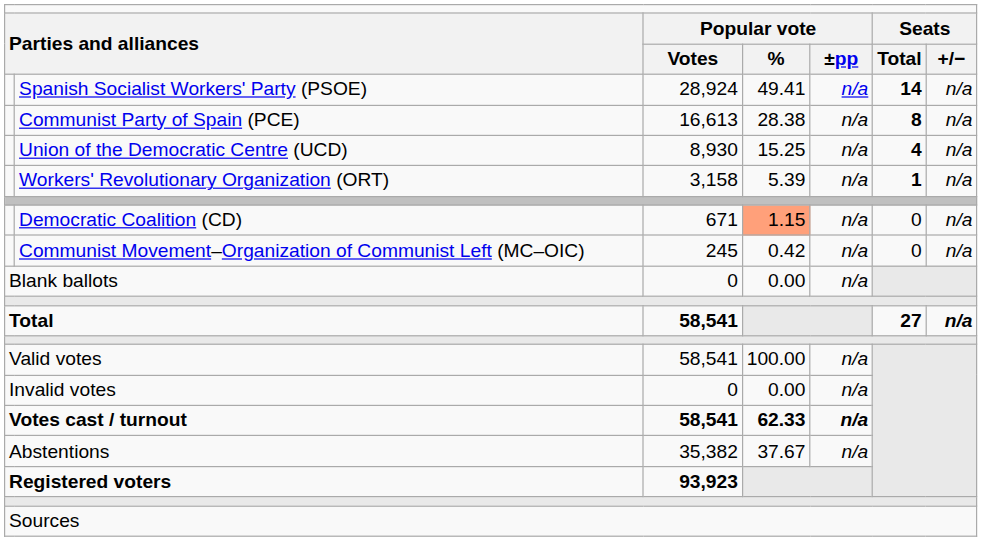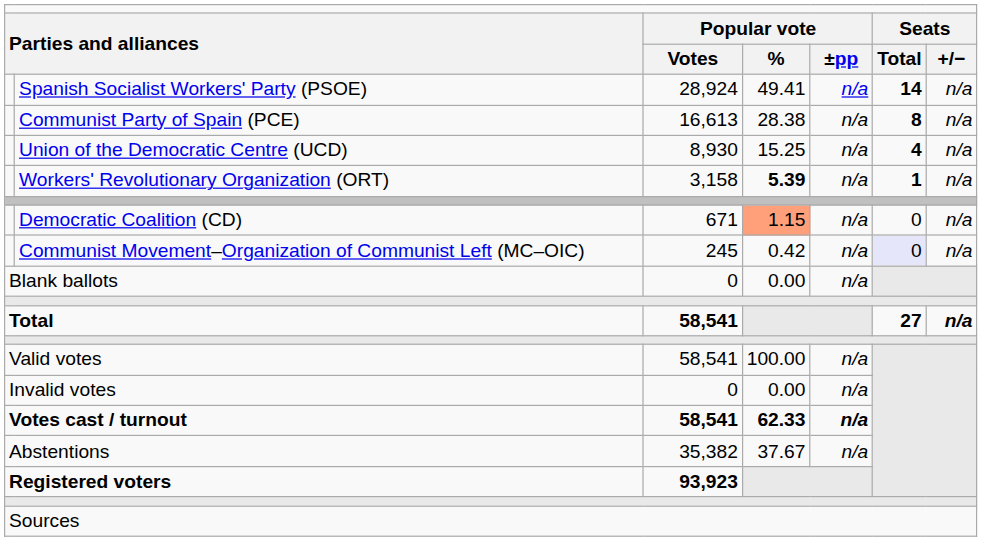(787, 180) normal -> (787, 180) bold
(916, 250) no background -> (916, 250) lavender background
